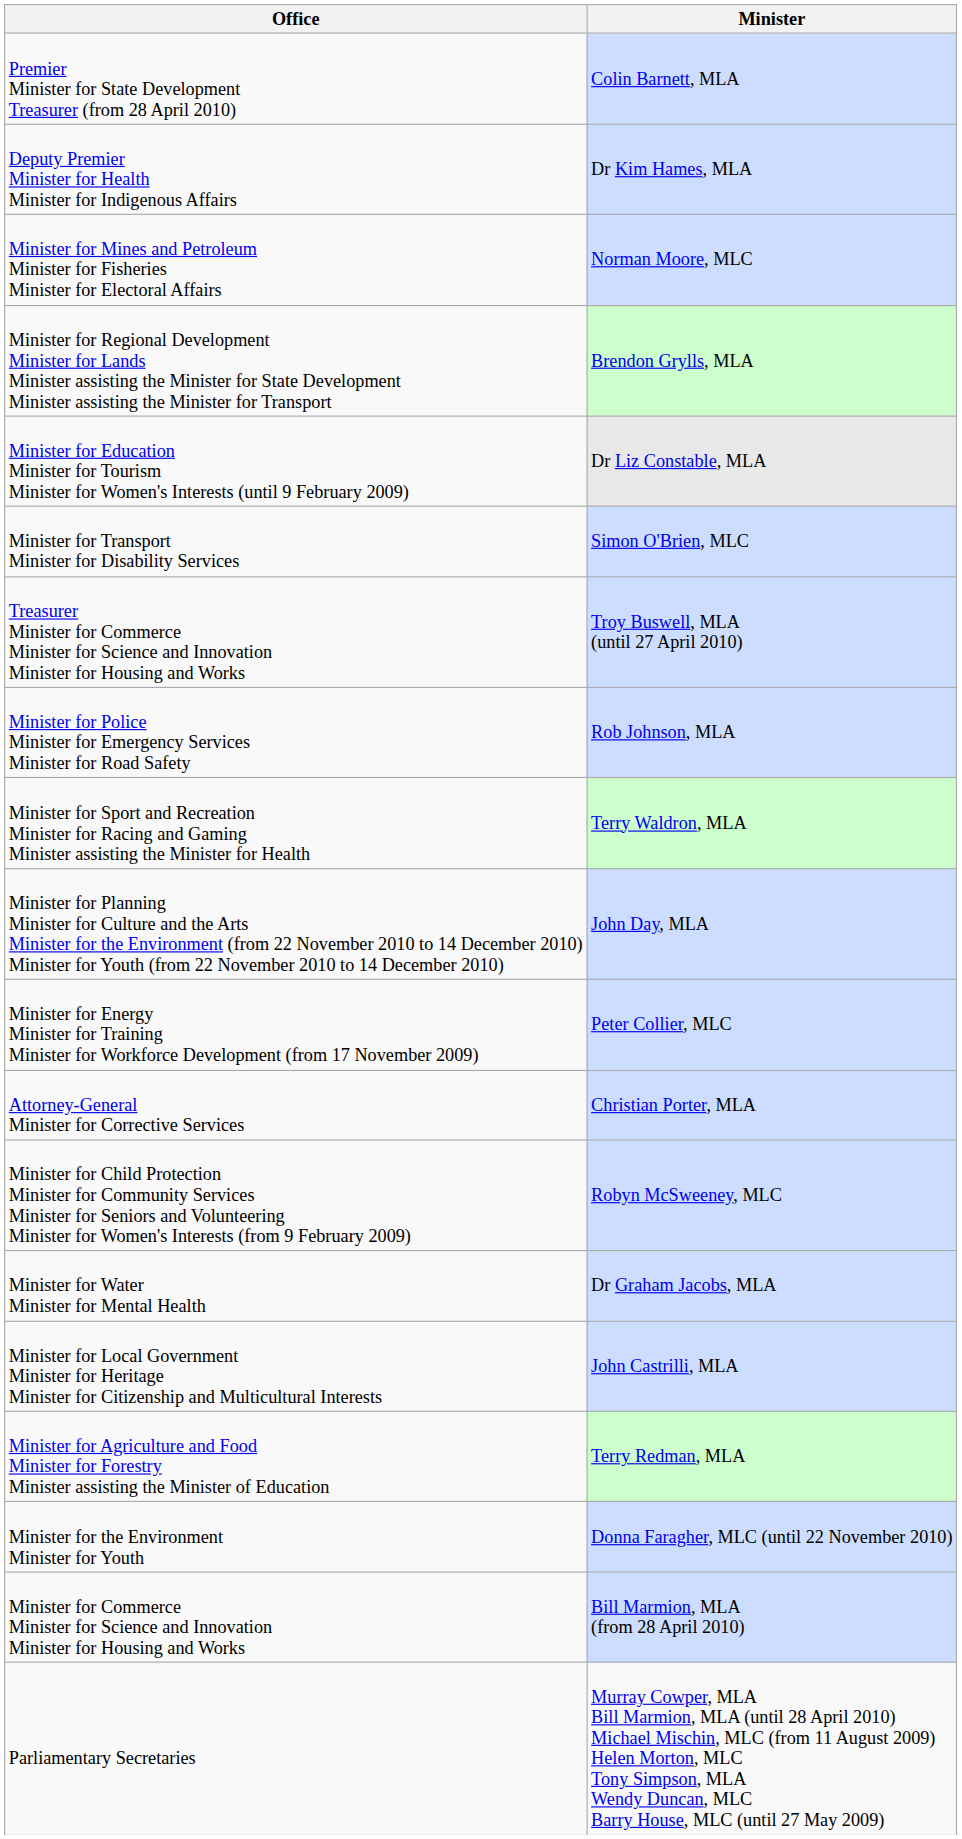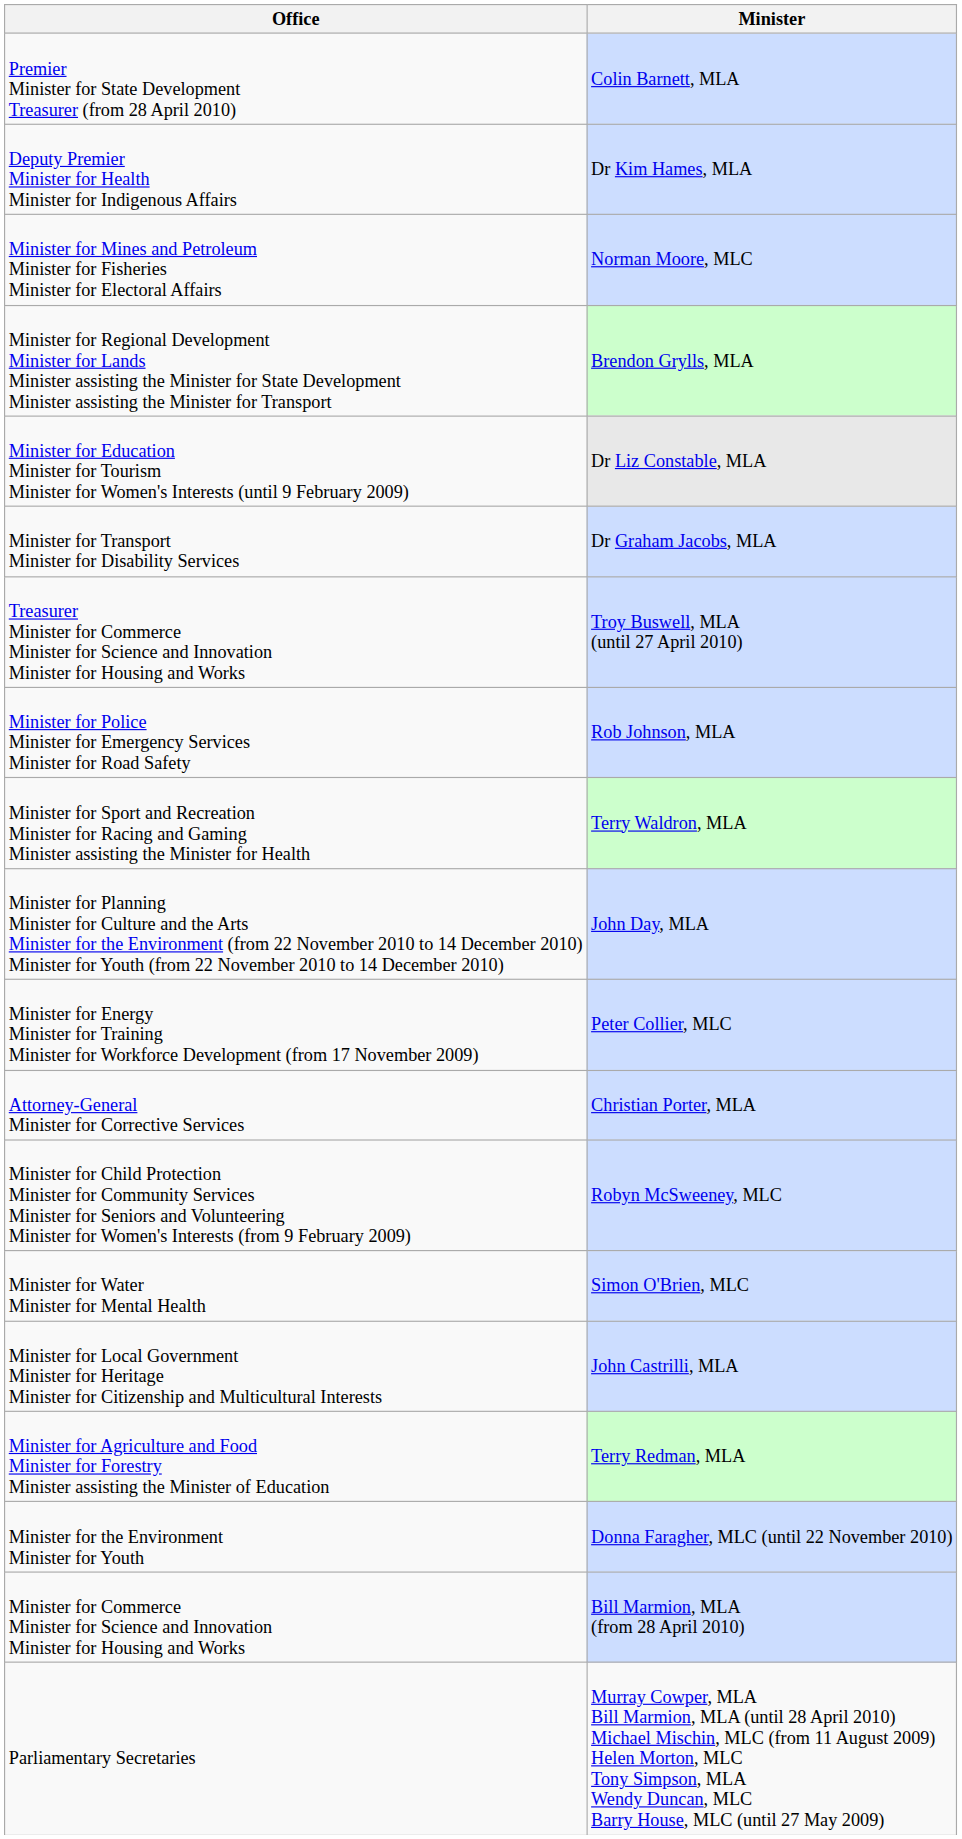(670, 541) Simon O'Brien, MLC -> (684, 541) Dr Graham Jacobs, MLA
(684, 1285) Dr Graham Jacobs, MLA -> (670, 1285) Simon O'Brien, MLC
